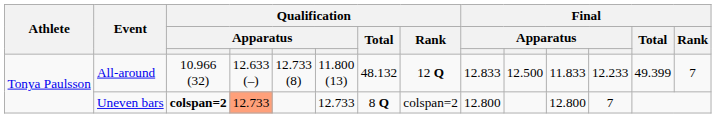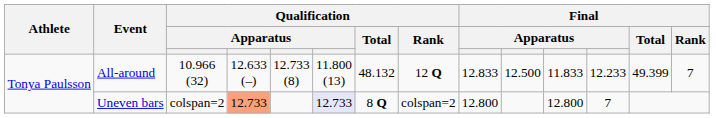(198, 102) bold -> (197, 102) normal
(336, 102) no background -> (334, 102) lavender background
